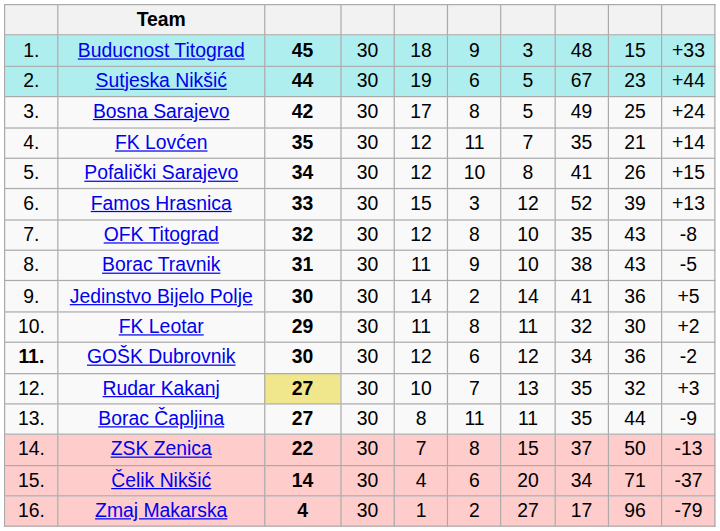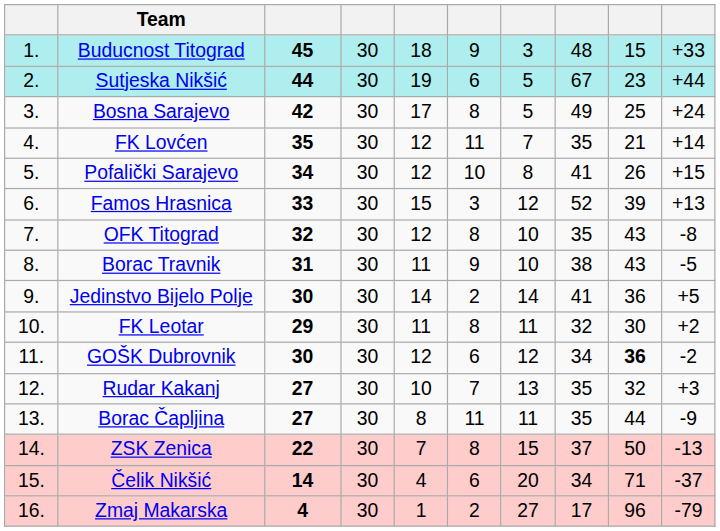(31, 357) bold -> (31, 357) normal
(635, 357) normal -> (635, 357) bold
(303, 388) khaki background -> (303, 388) no background
